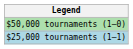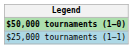(66, 24) normal -> (66, 24) bold
